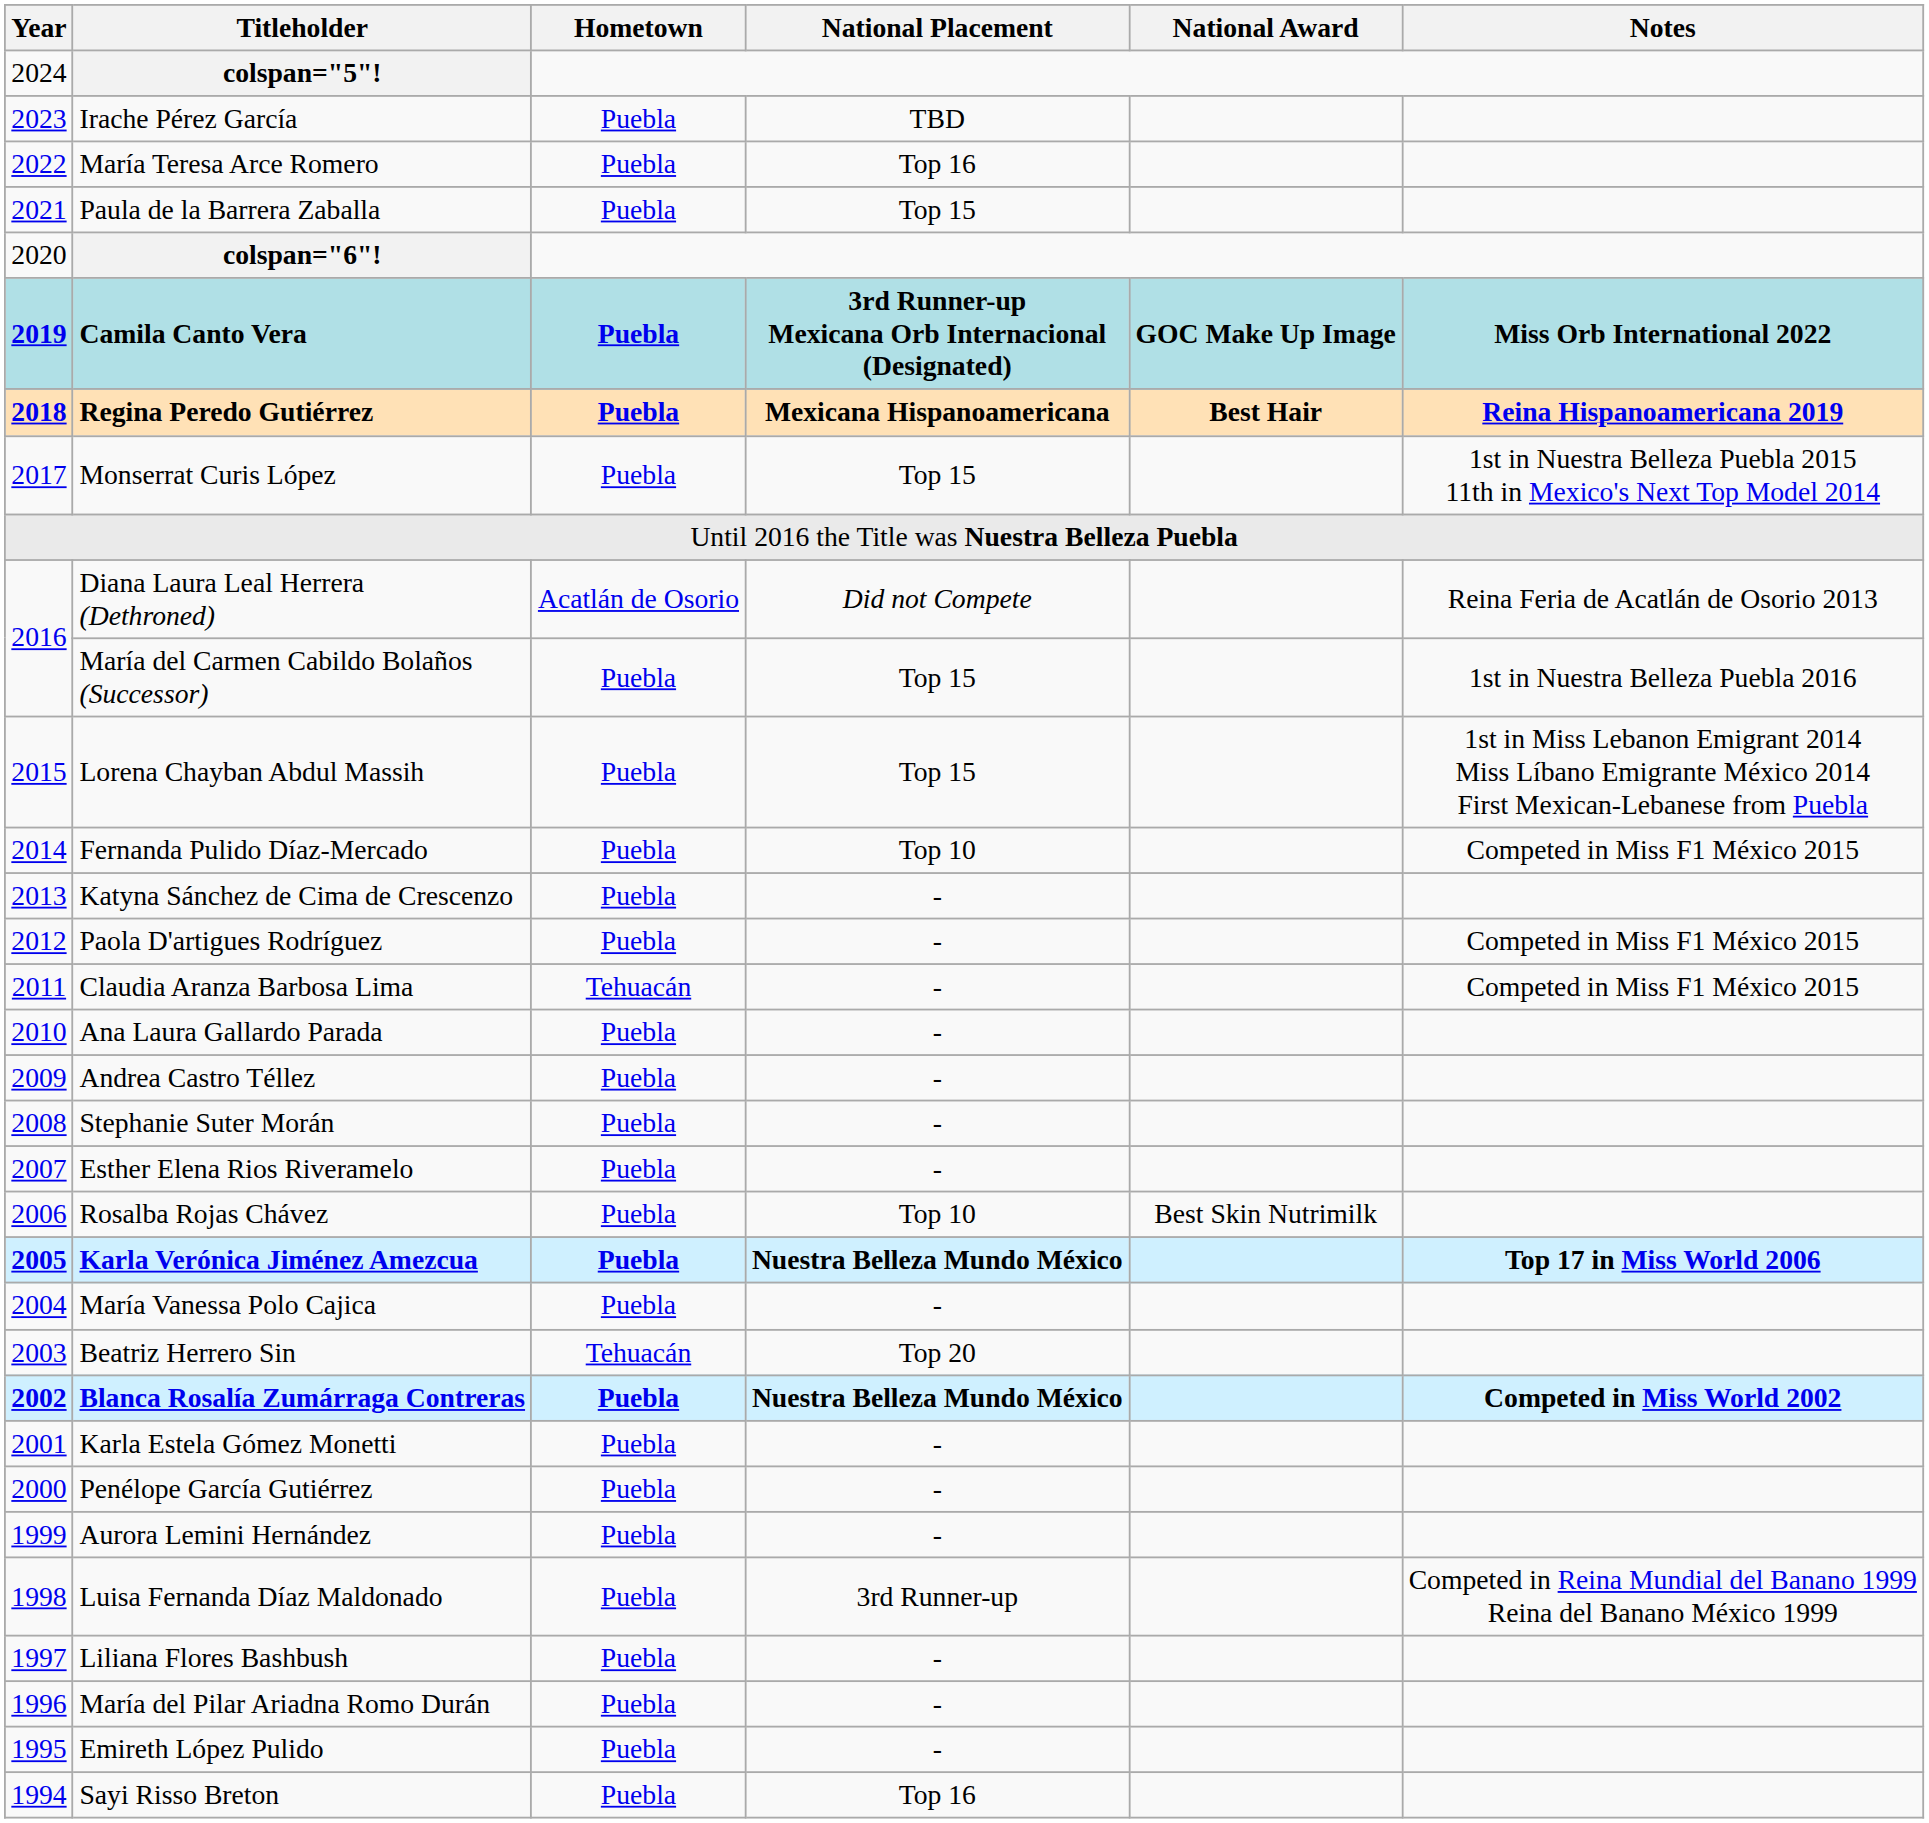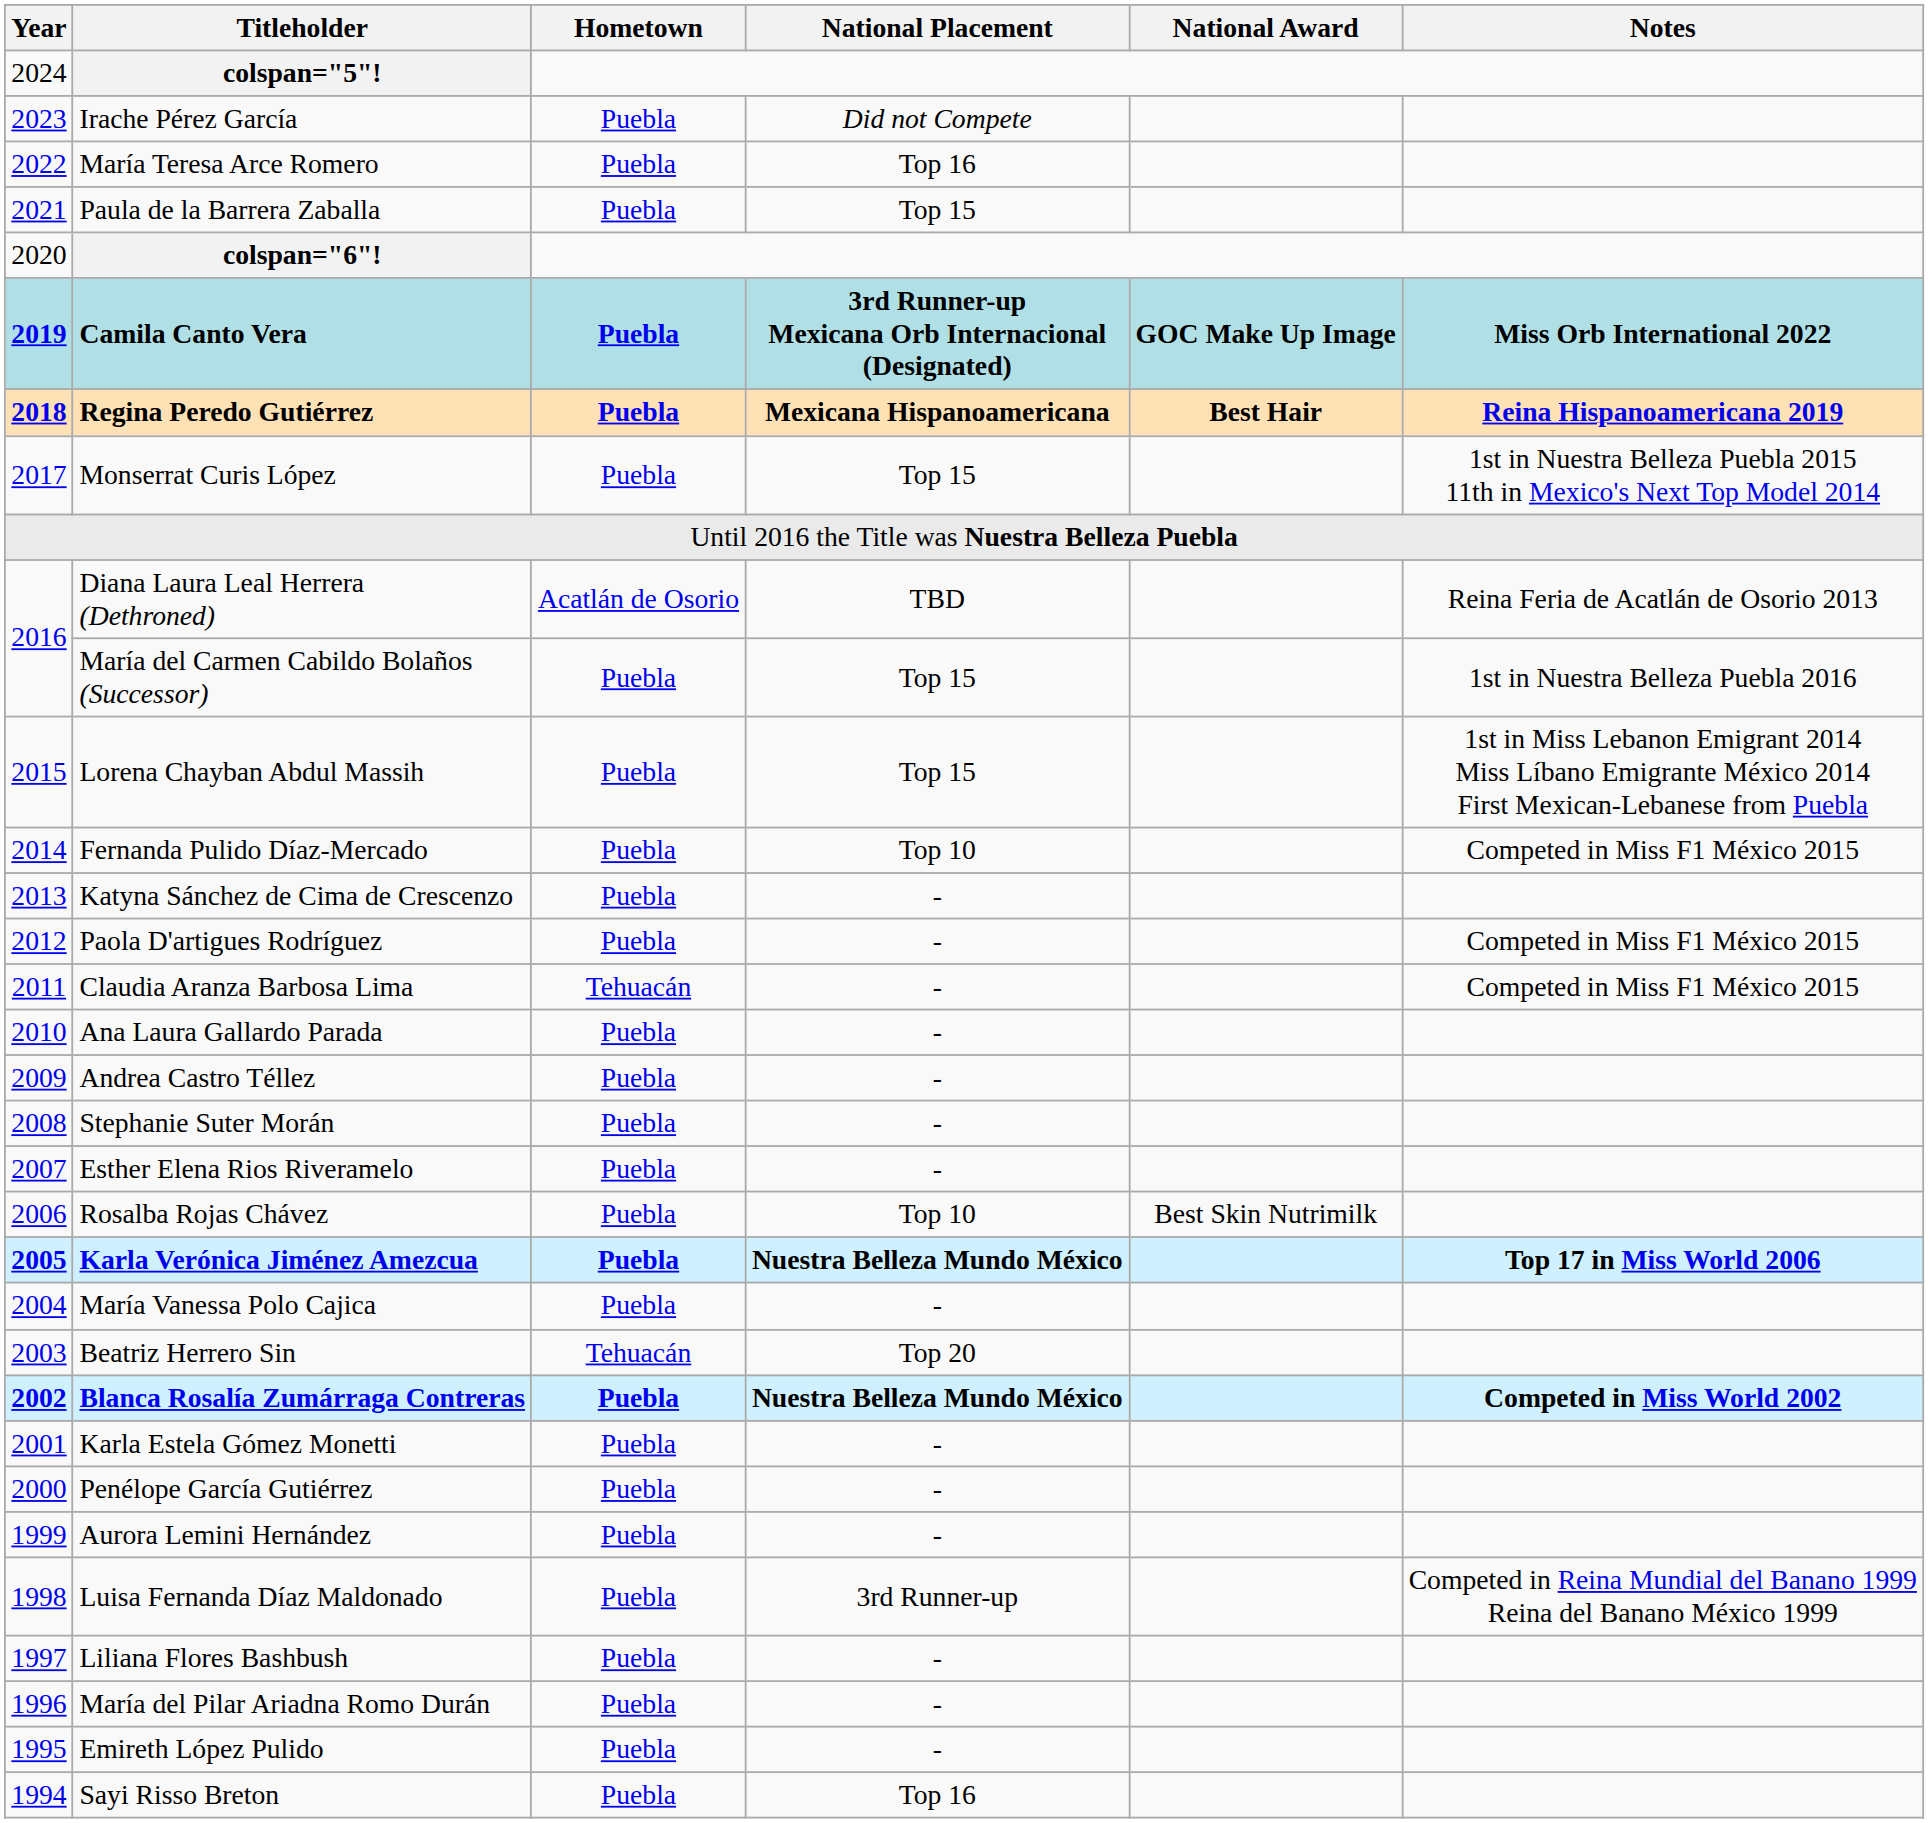(937, 118) TBD -> (937, 118) Did not Compete
(937, 598) Did not Compete -> (937, 598) TBD
